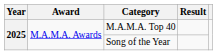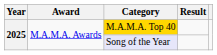(141, 27) no background -> (141, 27) gold background
(138, 42) no background -> (138, 42) lavender background
